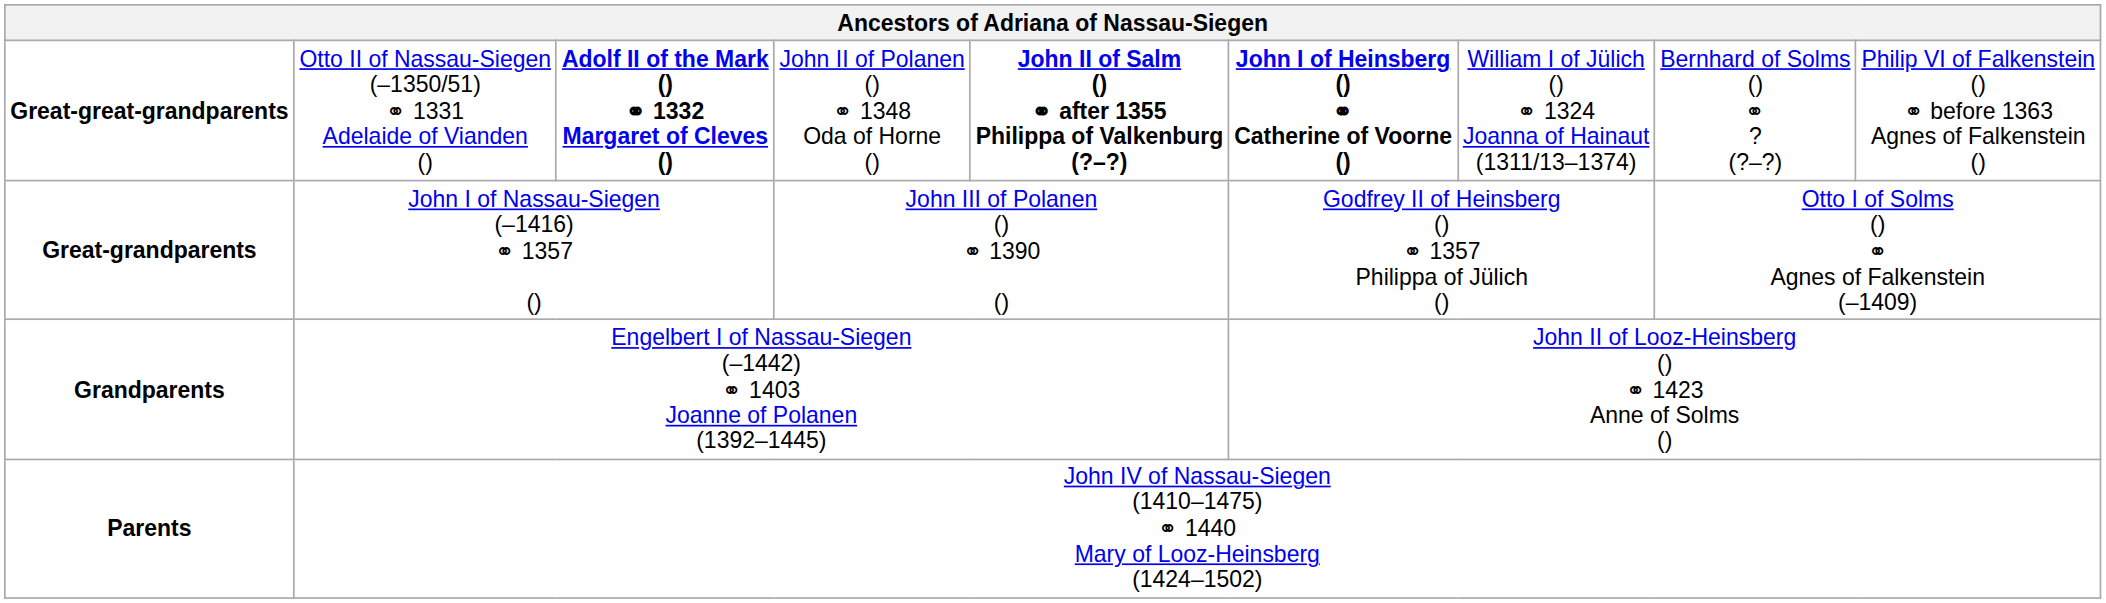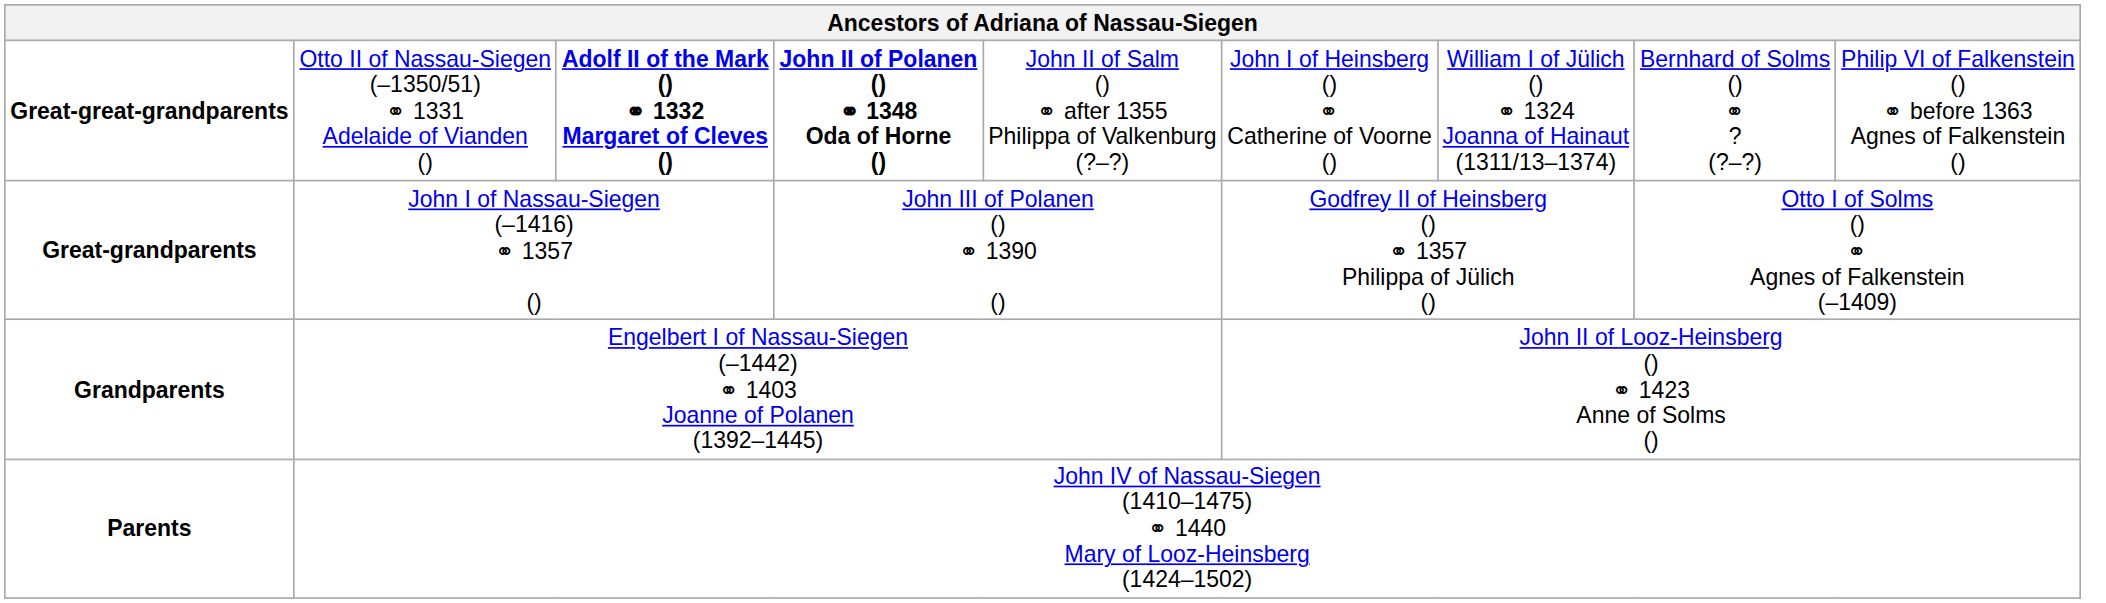(872, 110) normal -> (878, 110) bold
(1099, 110) bold -> (1102, 110) normal
(1343, 110) bold -> (1330, 110) normal
